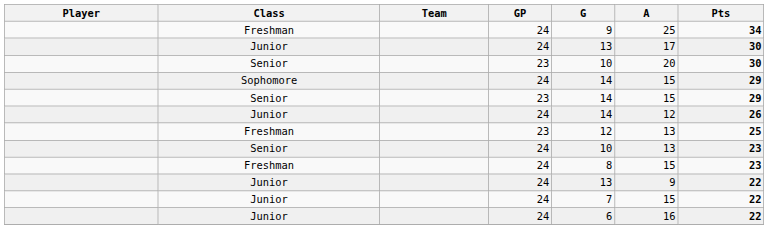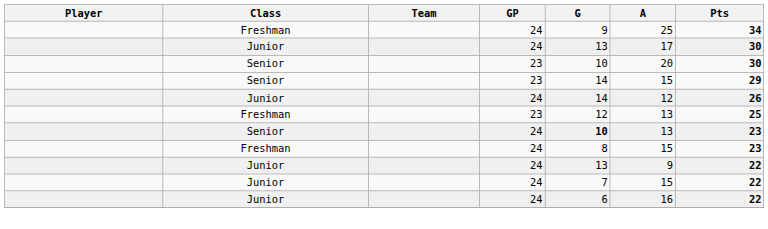- row: (269, 81)
(606, 148) normal -> (602, 132) bold
